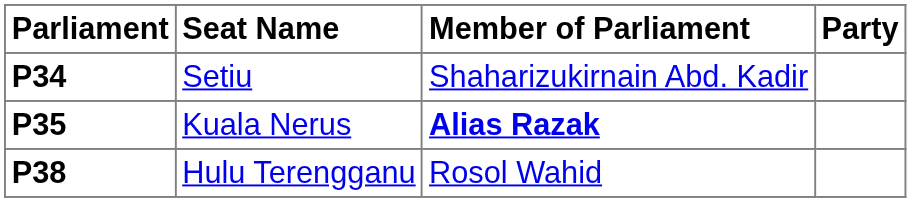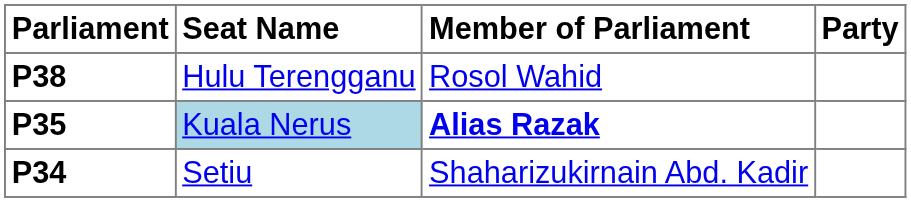rows swapped: (39, 76) <-> (39, 172)
(267, 124) no background -> (267, 124) lightblue background
